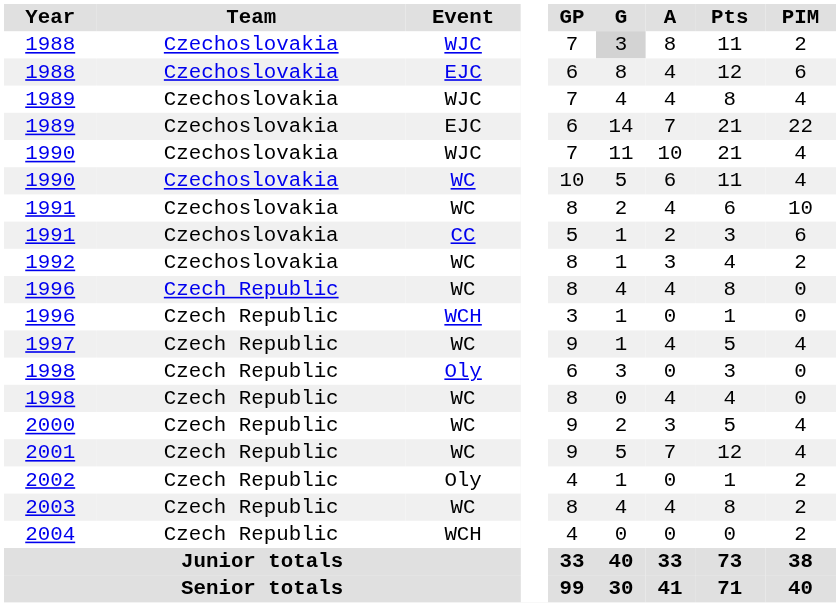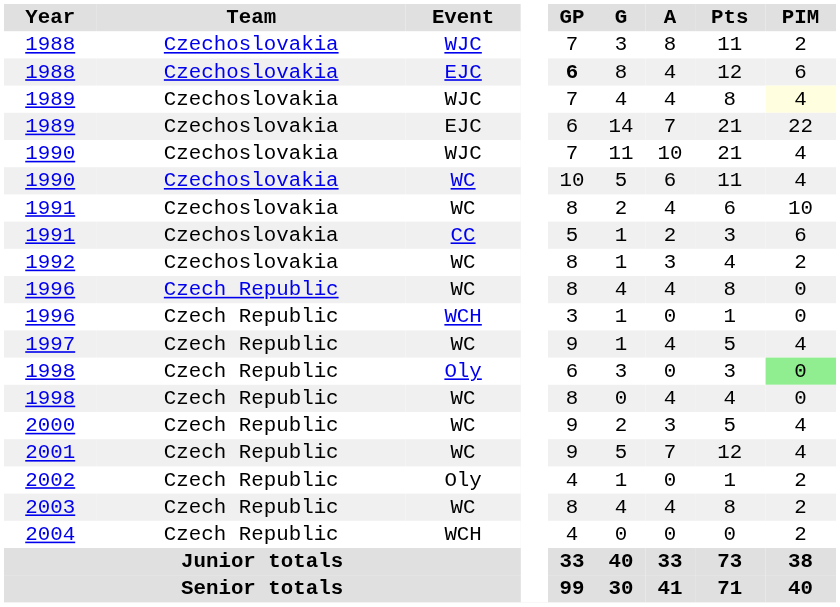(621, 45) lightgrey background -> (621, 45) no background
(572, 72) normal -> (572, 72) bold
(801, 99) no background -> (801, 99) lightyellow background
(801, 371) no background -> (801, 371) lightgreen background
